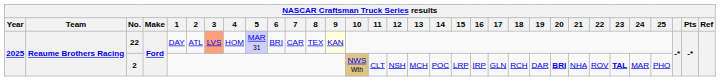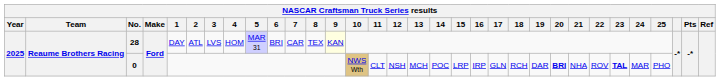(134, 42) 22 -> (134, 42) 28
(214, 42) lightsalmon background -> (214, 42) no background
(134, 65) 2 -> (134, 65) 0
